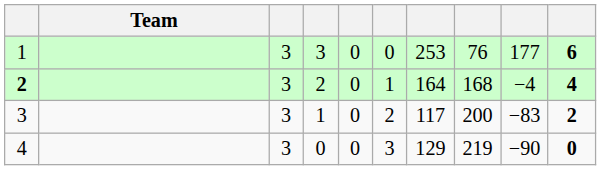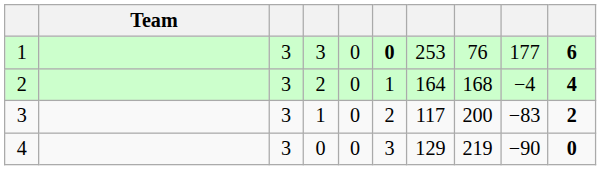(390, 52) normal -> (390, 52) bold
(22, 84) bold -> (22, 84) normal
